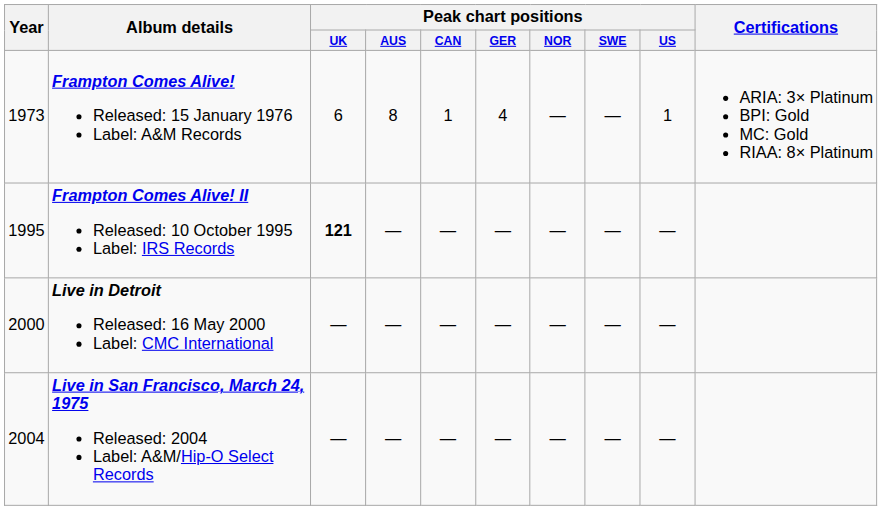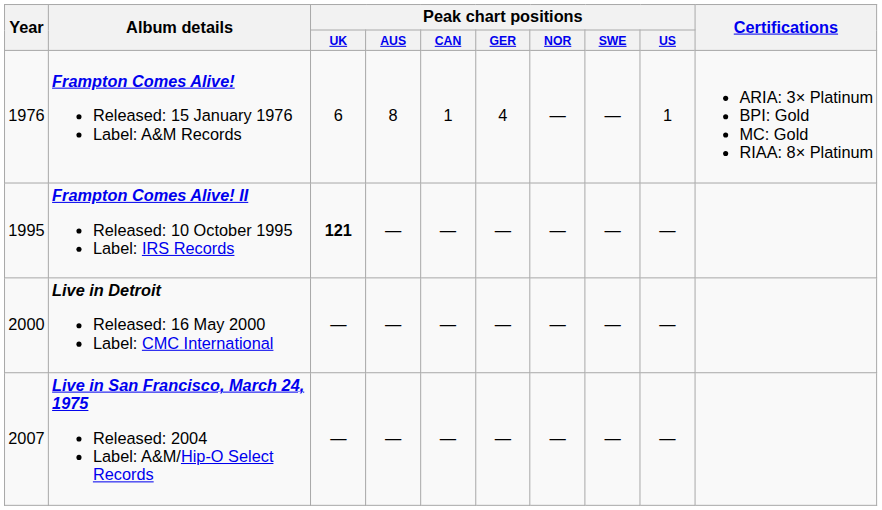(26, 116) 1973 -> (26, 116) 1976
(26, 438) 2004 -> (26, 438) 2007
